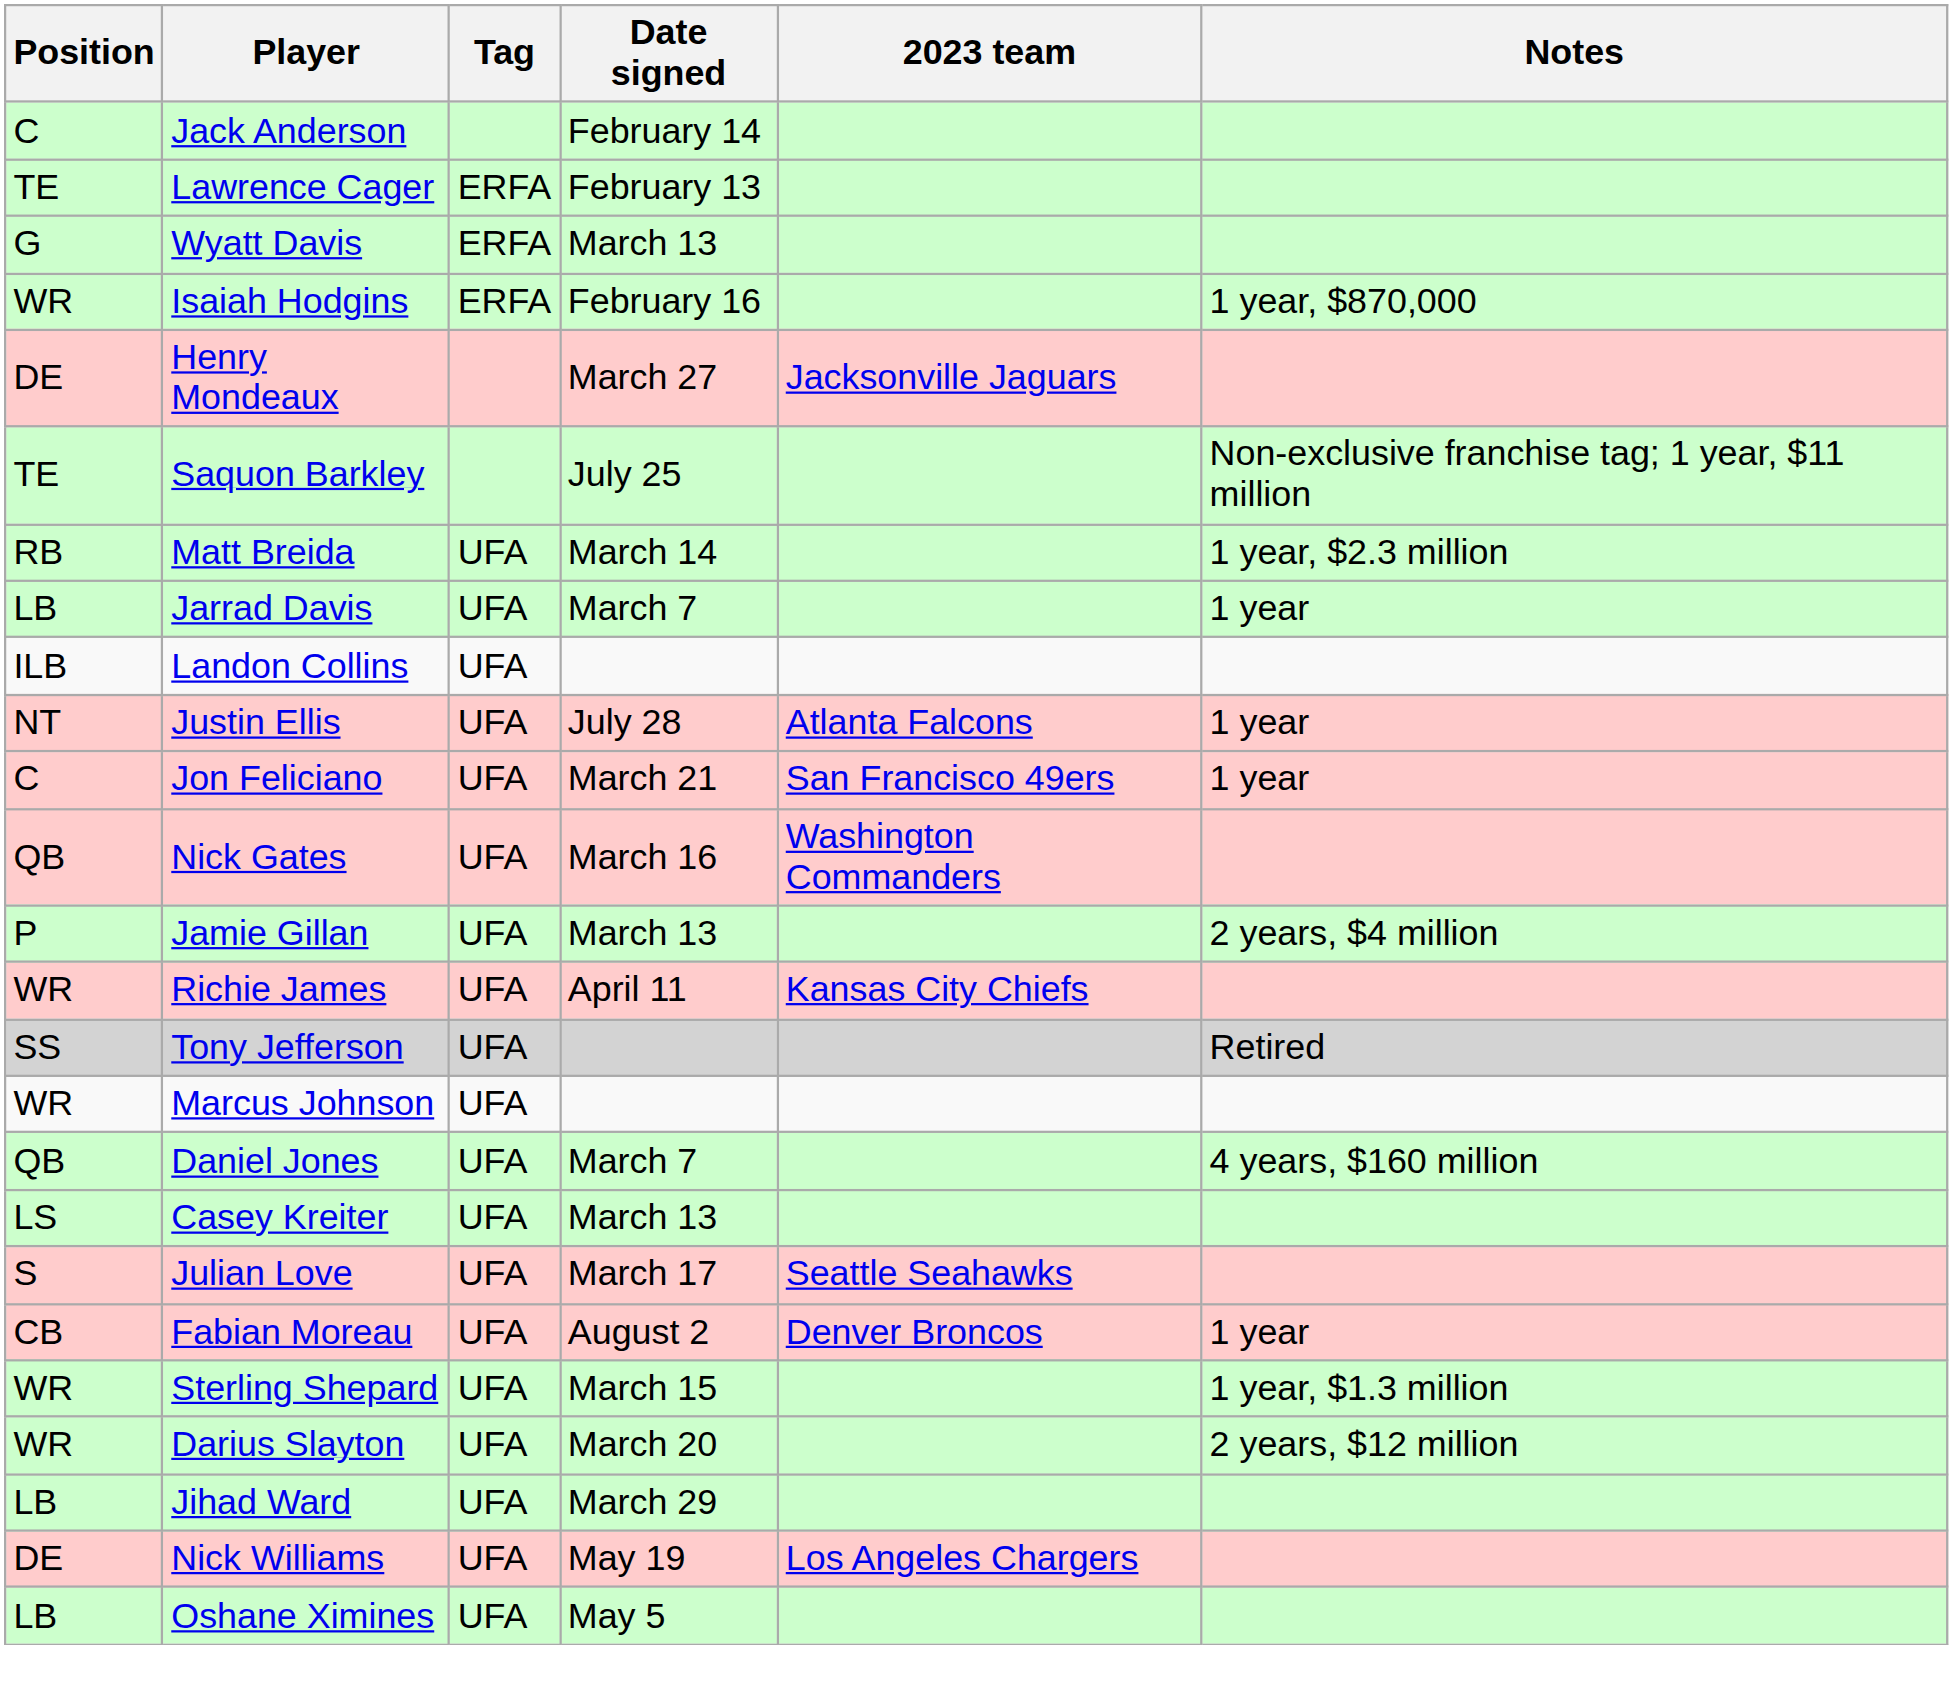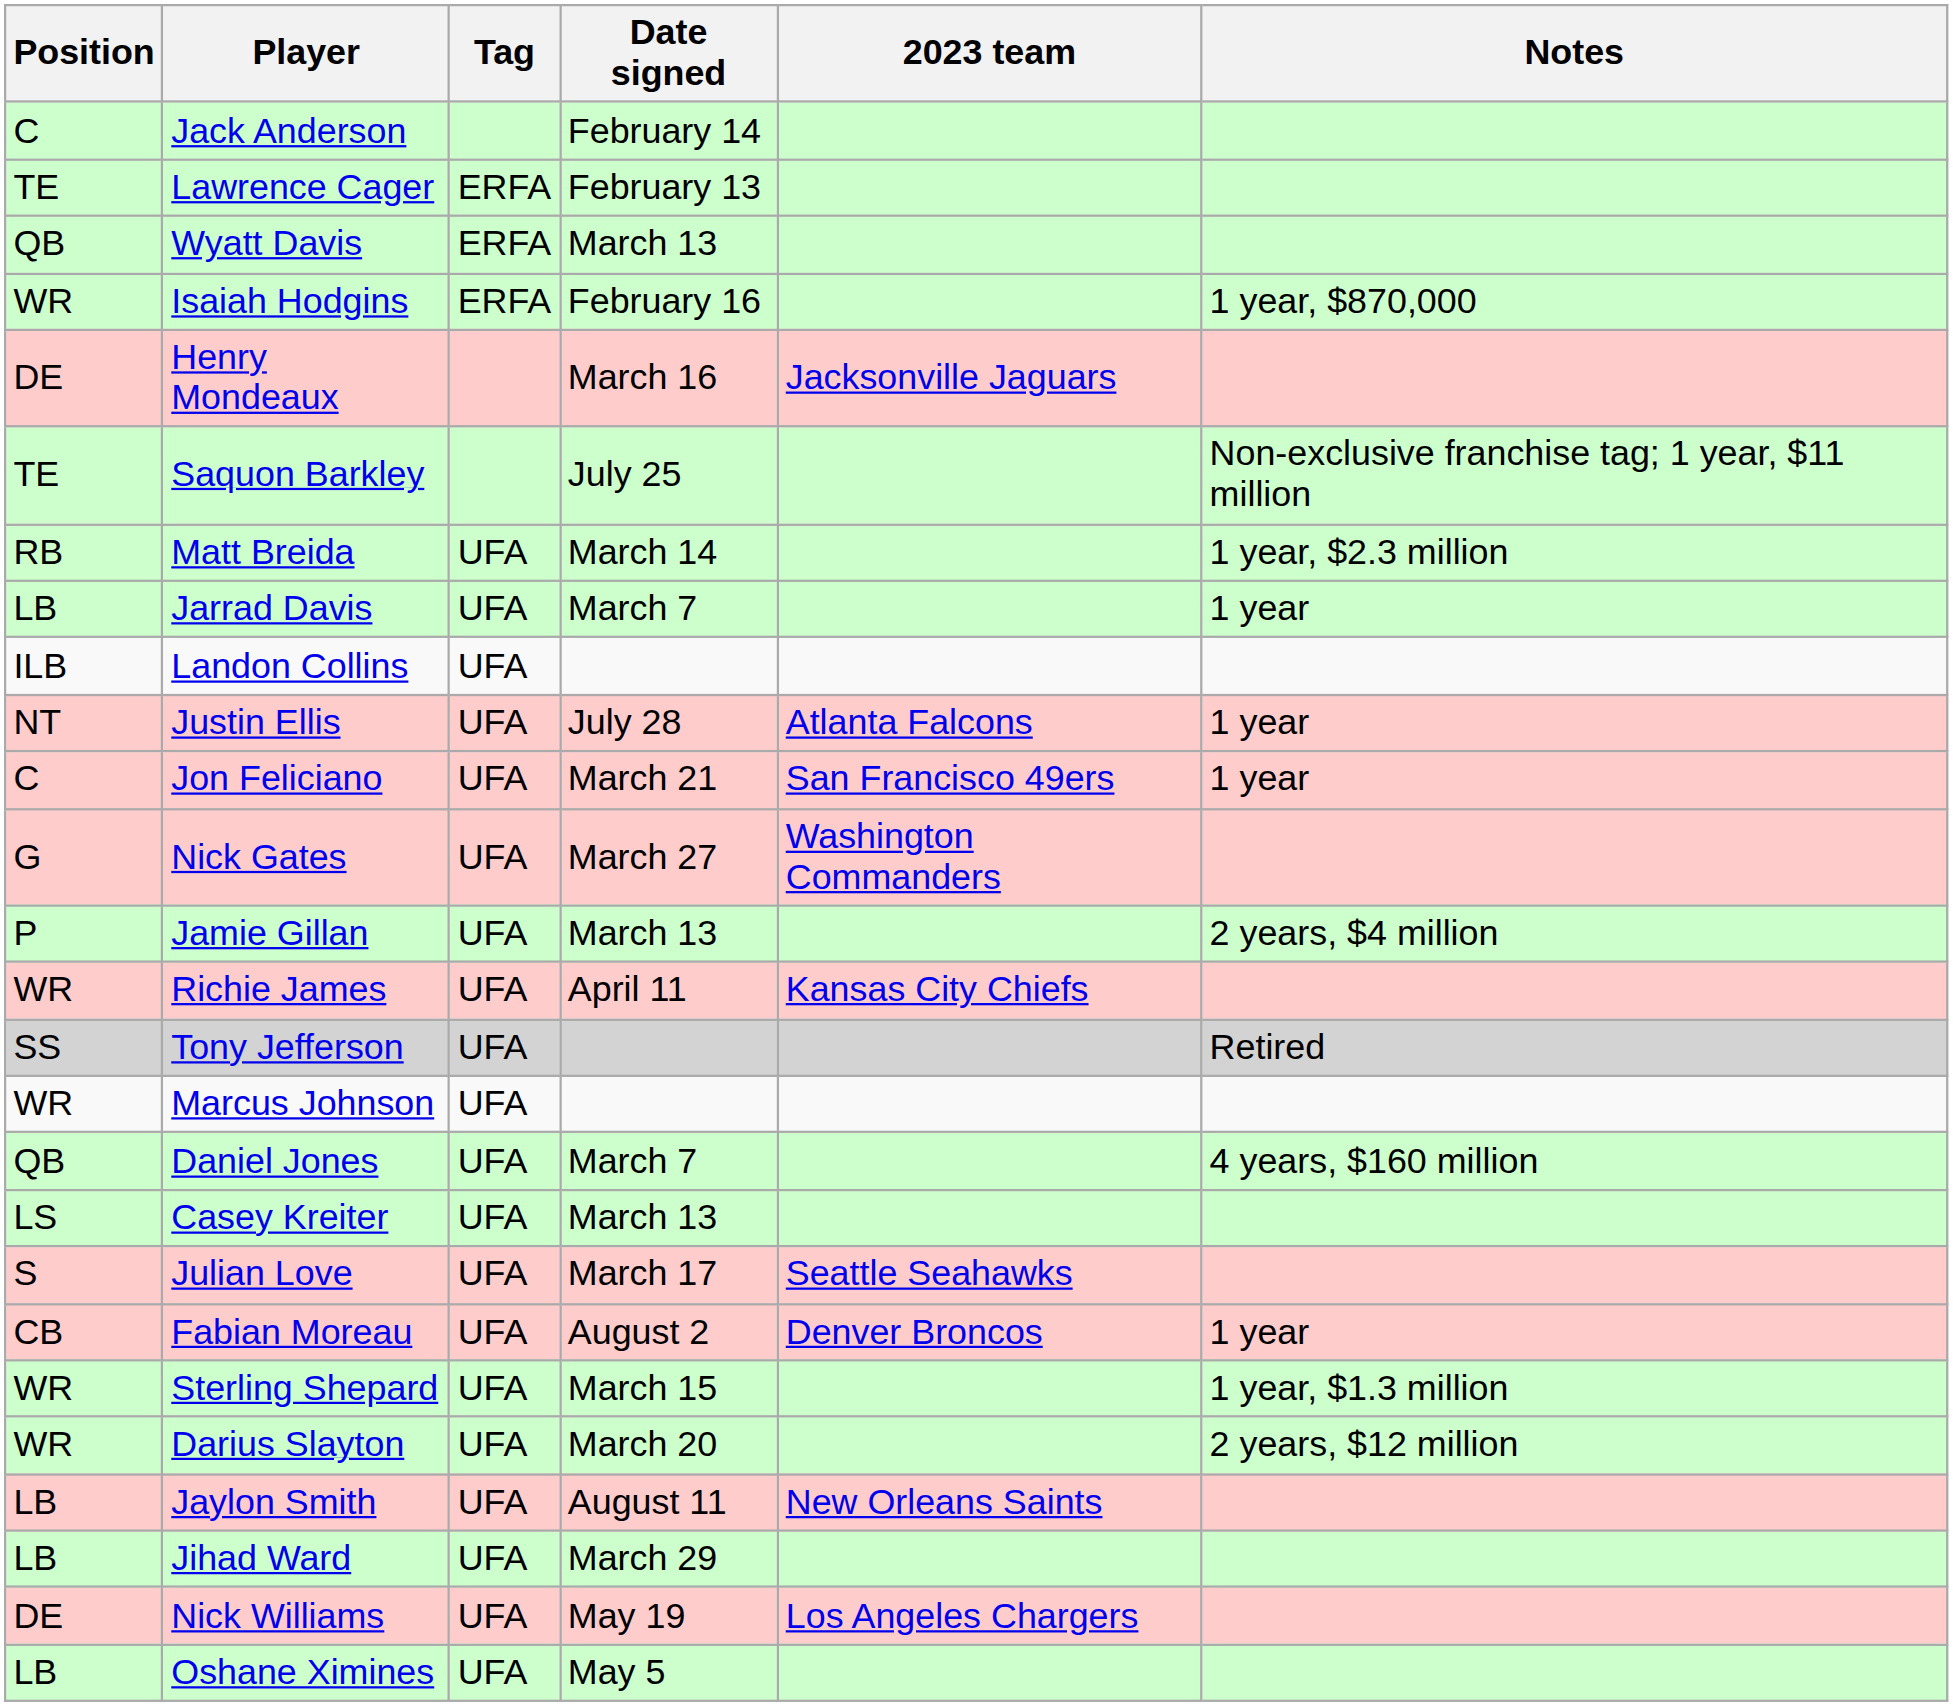(27, 243) G -> (39, 243) QB
(643, 377) March 27 -> (643, 377) March 16
(39, 856) QB -> (27, 856) G
(643, 856) March 16 -> (643, 856) March 27
+ row: (274, 1501)
